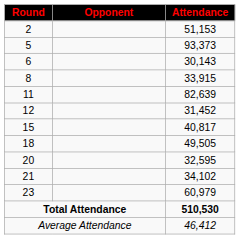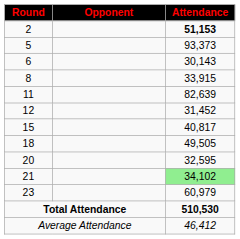(200, 29) normal -> (200, 29) bold
(200, 177) no background -> (200, 177) lightgreen background
